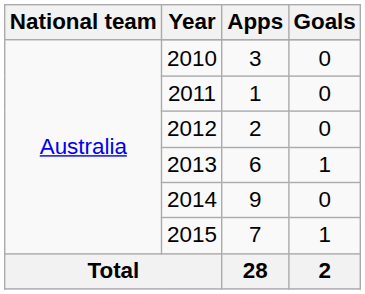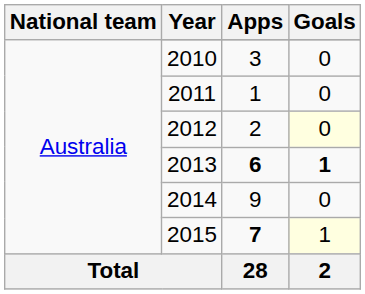(325, 128) no background -> (325, 128) lightyellow background
(255, 164) normal -> (255, 164) bold
(325, 164) normal -> (325, 164) bold
(255, 235) normal -> (255, 235) bold
(325, 235) no background -> (325, 235) lightyellow background
